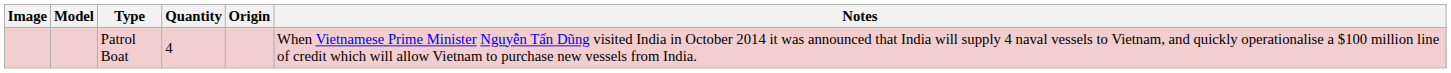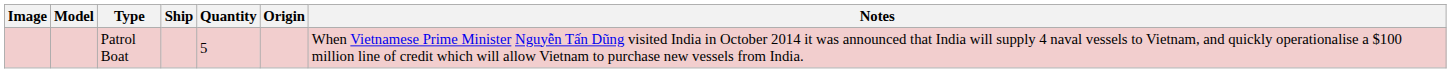+ column: (179, 16)
(169, 47) 4 -> (204, 47) 5
